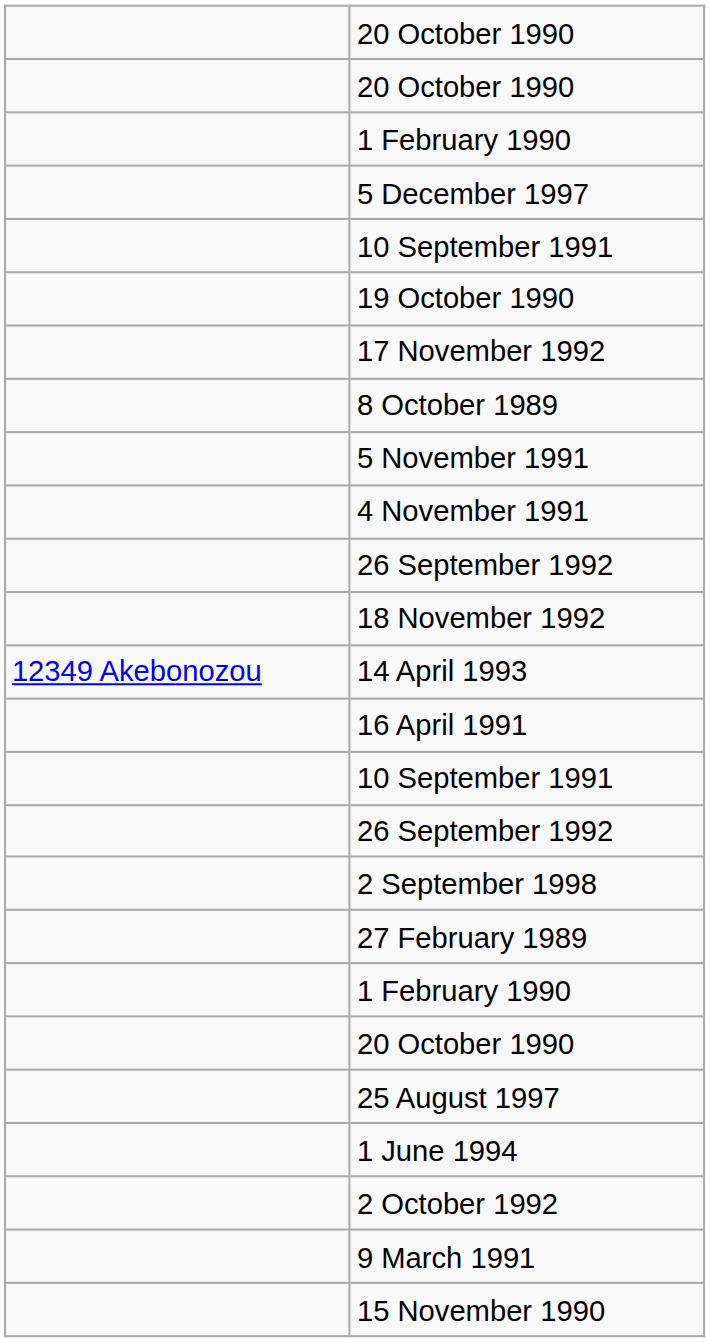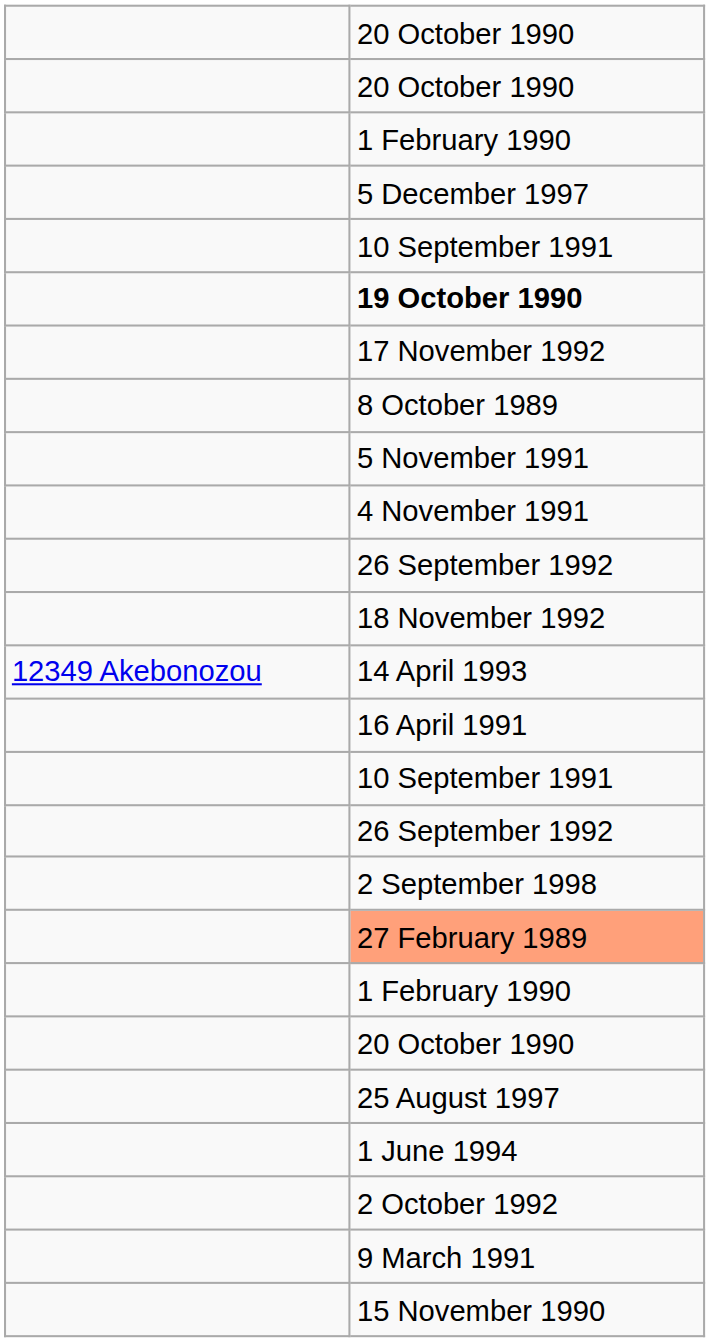(466, 299) normal -> (470, 299) bold
(472, 937) no background -> (472, 937) lightsalmon background
